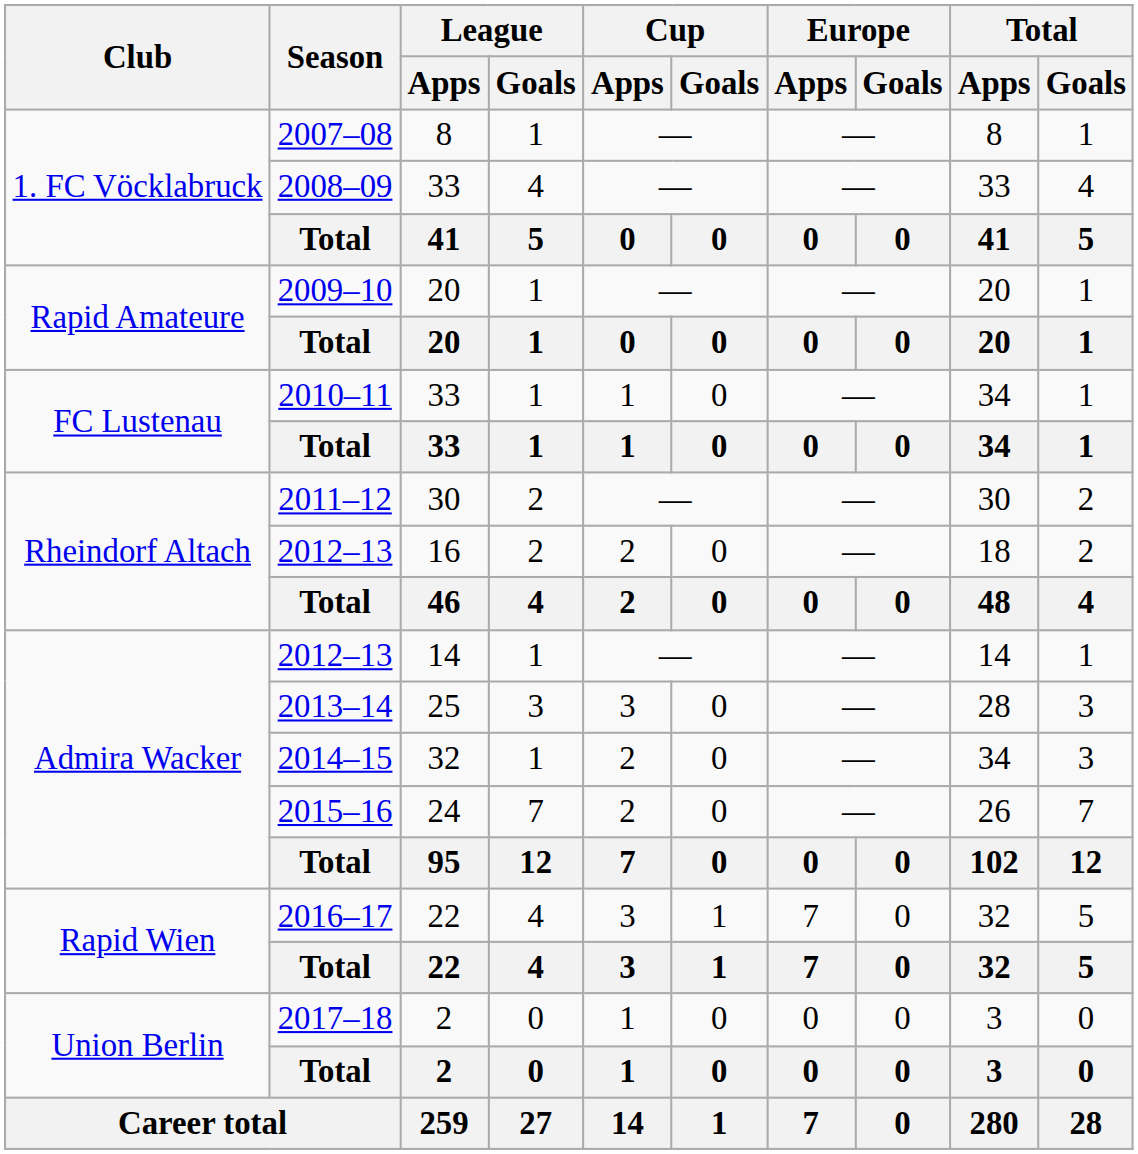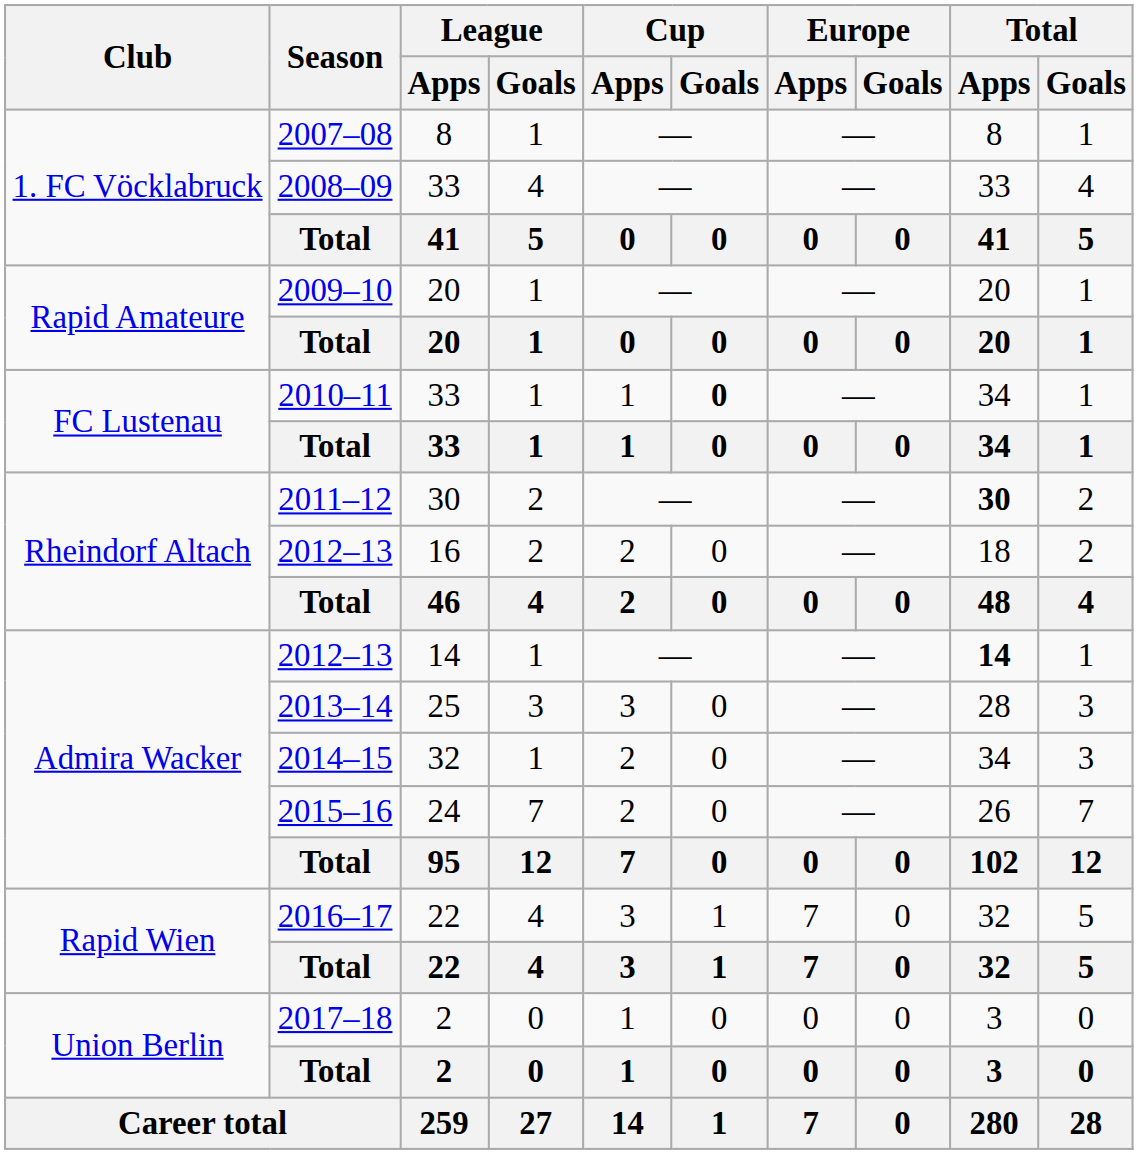(719, 394) normal -> (719, 394) bold
(994, 498) normal -> (994, 498) bold
(994, 654) normal -> (994, 654) bold
